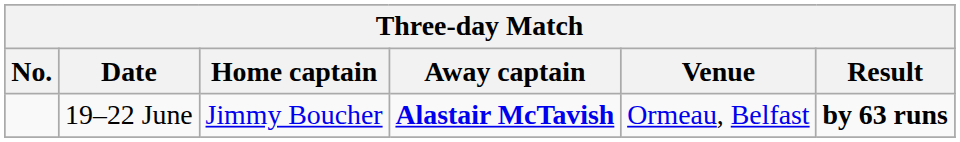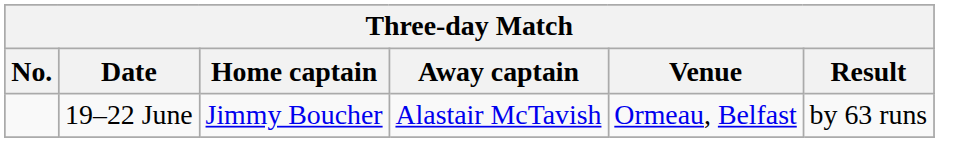(505, 114) bold -> (498, 114) normal
(885, 114) bold -> (868, 114) normal
